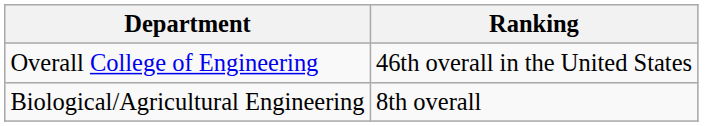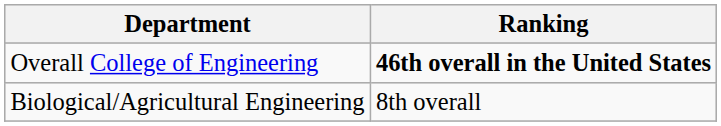(534, 62) normal -> (544, 62) bold
